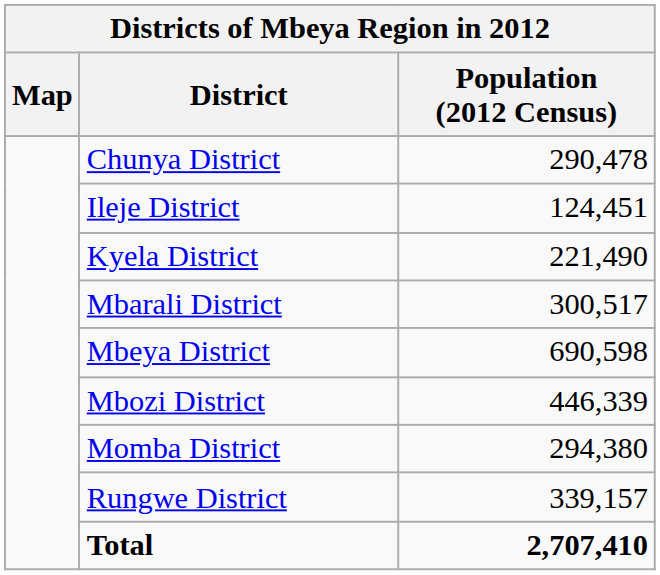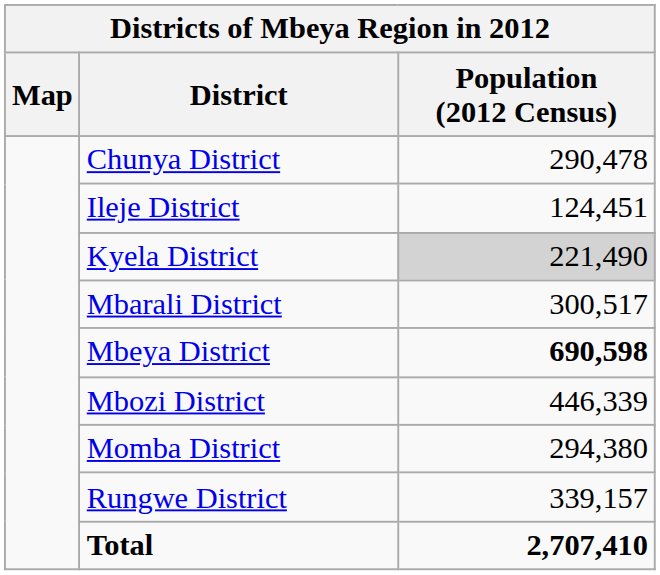(599, 255) no background -> (599, 255) lightgrey background
(599, 352) normal -> (599, 352) bold
